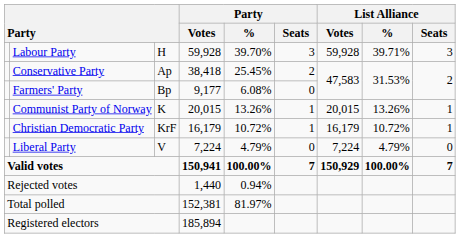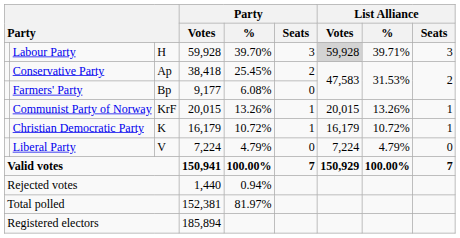(343, 52) no background -> (343, 52) lightgrey background
(162, 109) K -> (167, 109) KrF
(167, 128) KrF -> (162, 128) K
